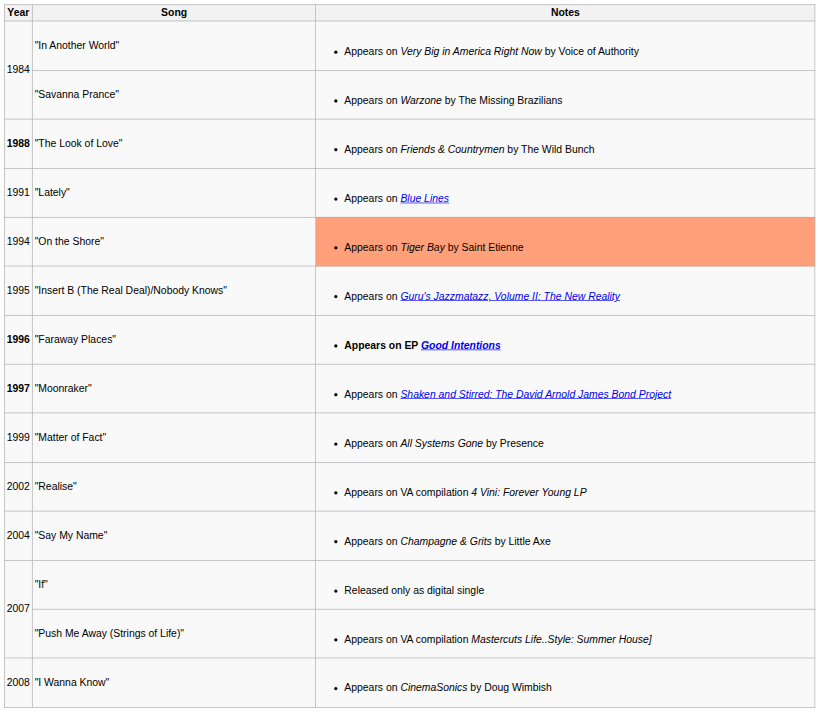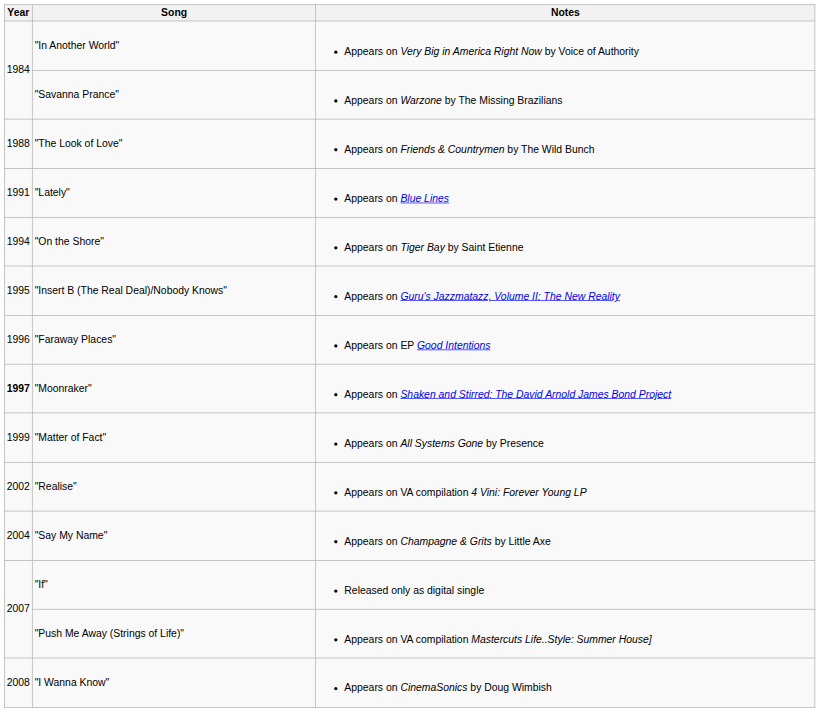(18, 143) bold -> (18, 143) normal
(565, 248) lightsalmon background -> (565, 248) no background
(18, 339) bold -> (18, 339) normal
(565, 346) bold -> (565, 346) normal
